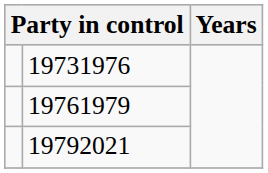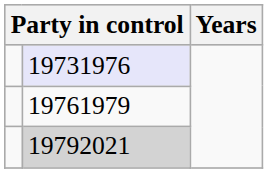(79, 65) no background -> (79, 65) lavender background
(79, 146) no background -> (79, 146) lightgrey background
